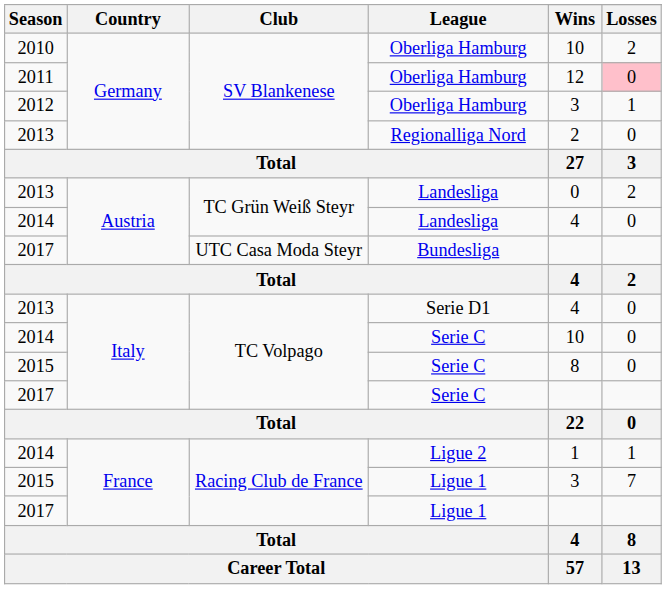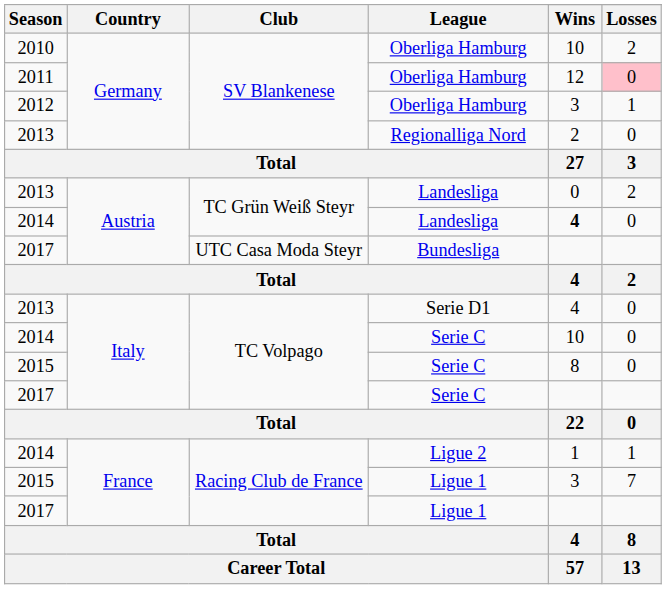(575, 221) normal -> (575, 221) bold
